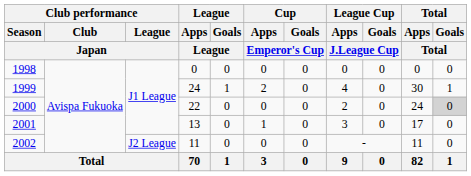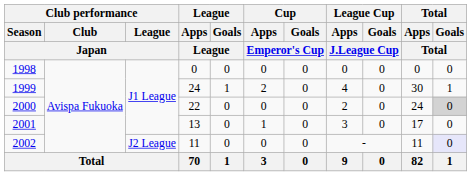(450, 143) no background -> (450, 143) lavender background
